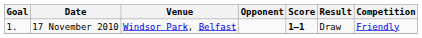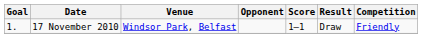(296, 26) bold -> (296, 26) normal
